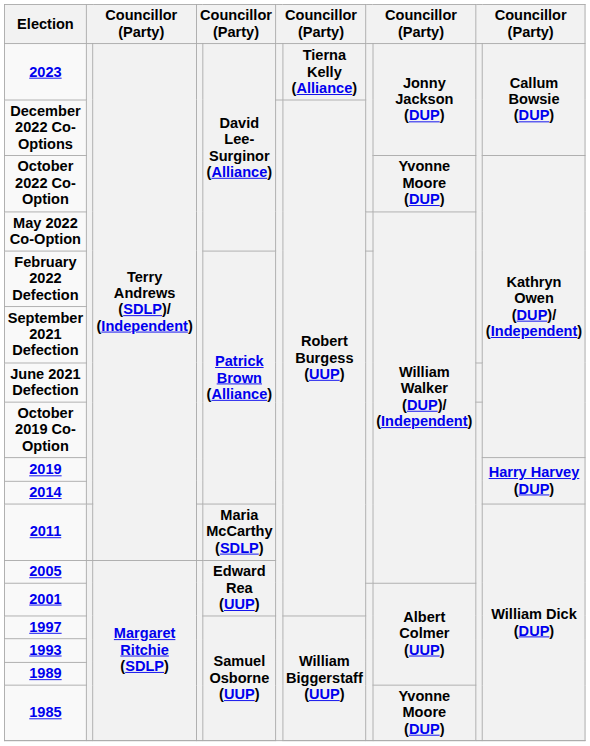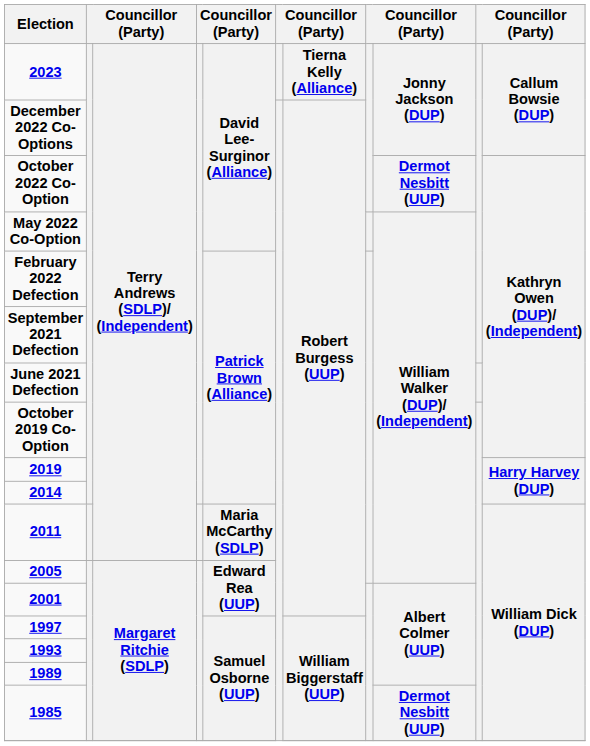(424, 183) Yvonne Moore (DUP) -> (424, 183) Dermot Nesbitt (UUP)
(424, 713) Yvonne Moore (DUP) -> (424, 713) Dermot Nesbitt (UUP)
